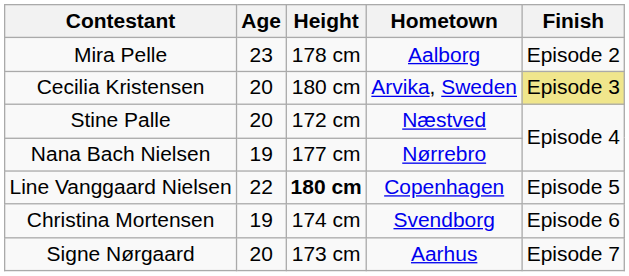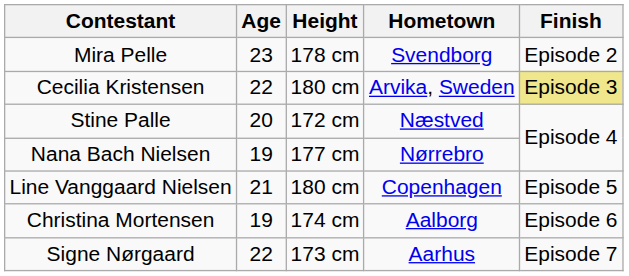(444, 54) Aalborg -> (442, 54) Svendborg
(261, 87) 20 -> (261, 87) 22
(261, 187) 22 -> (261, 187) 21
(326, 187) bold -> (325, 187) normal
(444, 220) Svendborg -> (442, 220) Aalborg
(261, 253) 20 -> (261, 253) 22
